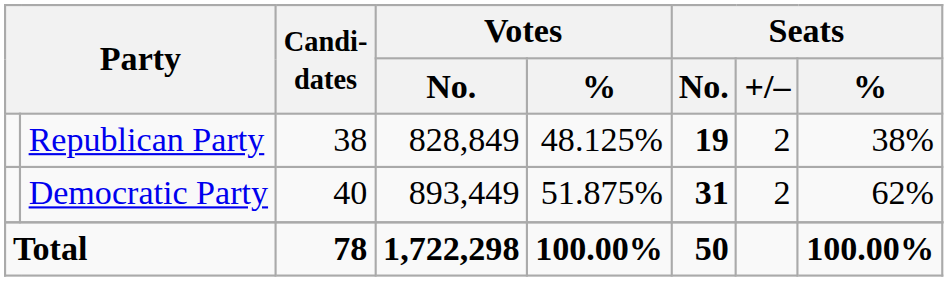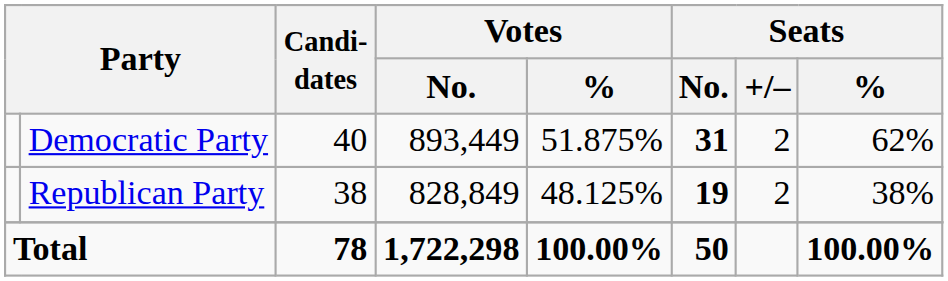rows swapped: (148, 193) <-> (146, 139)
